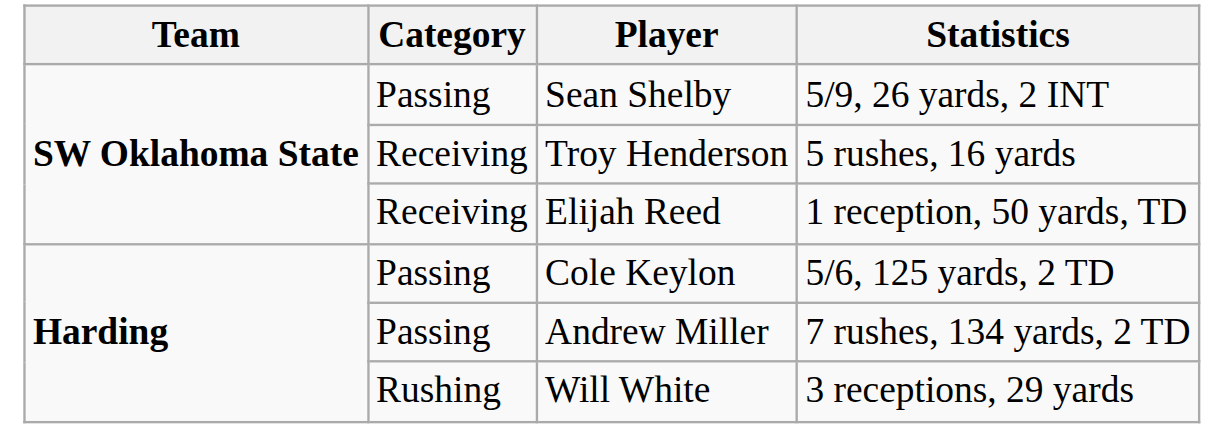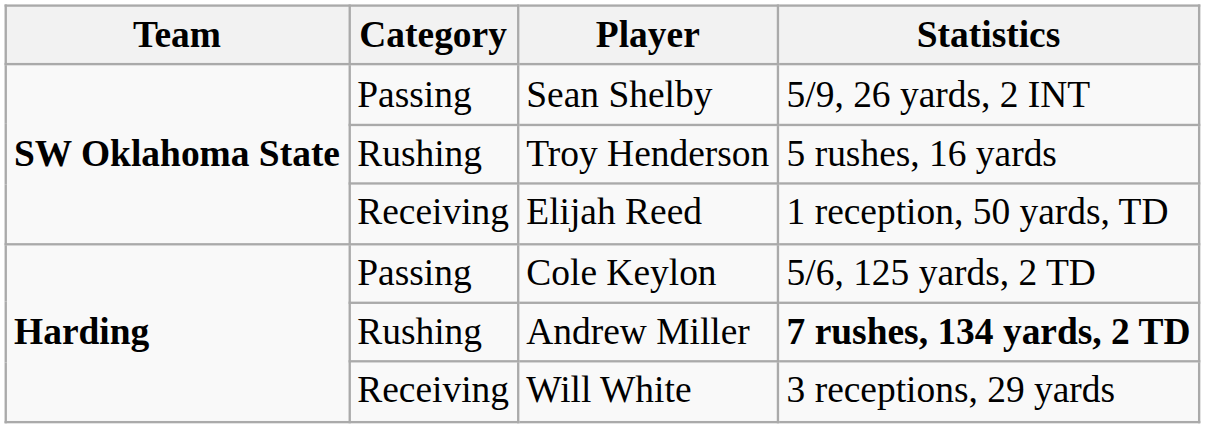(452, 153) Receiving -> (420, 153) Rushing
(433, 331) Passing -> (420, 331) Rushing
(998, 331) normal -> (989, 331) bold
(438, 390) Rushing -> (433, 390) Receiving
